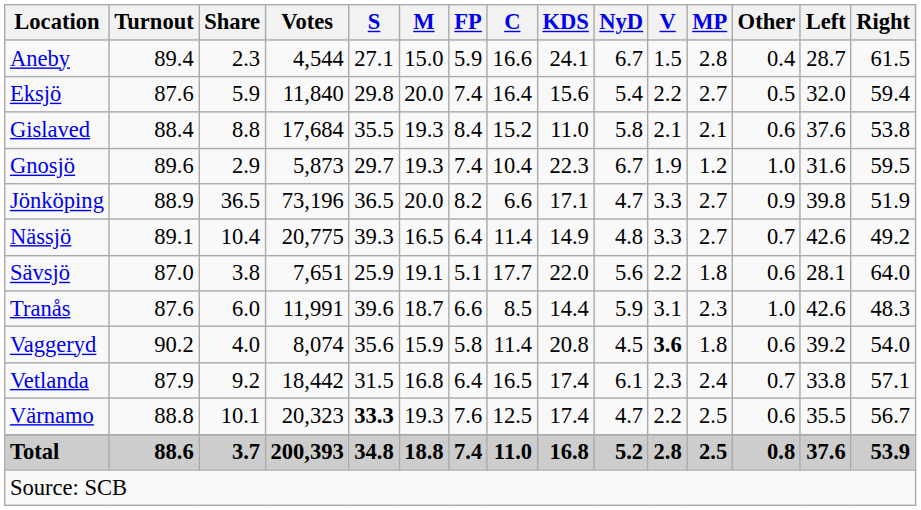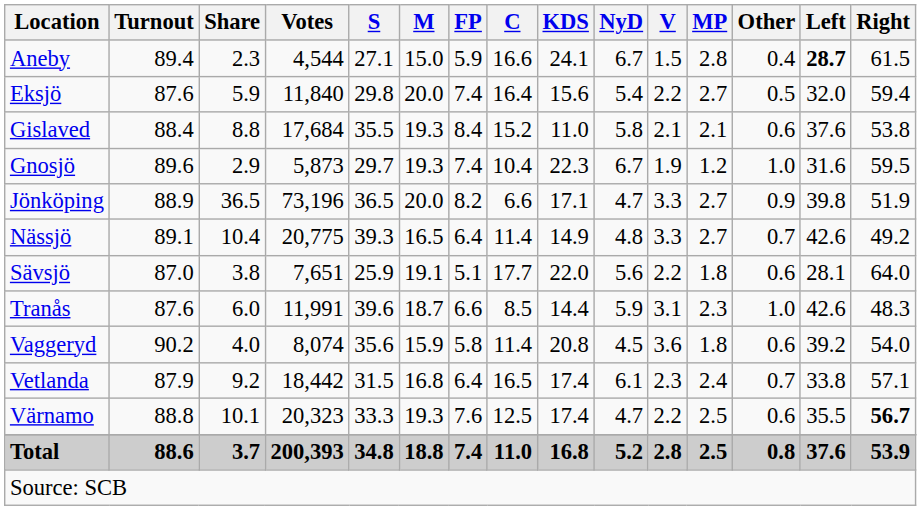(826, 58) normal -> (826, 58) bold
(668, 344) bold -> (668, 344) normal
(374, 415) bold -> (374, 415) normal
(890, 415) normal -> (890, 415) bold
